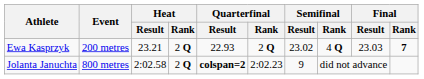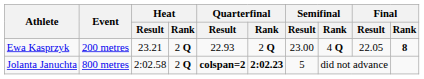(301, 47) 23.02 -> (302, 47) 23.00
(371, 47) 23.03 -> (371, 47) 22.05
(404, 47) 7 -> (405, 47) 8
(266, 65) normal -> (267, 65) bold
(301, 65) 9 -> (302, 65) 5
